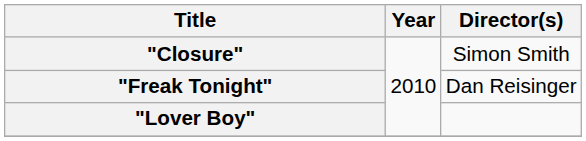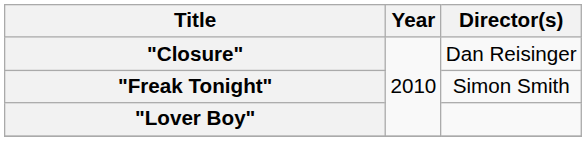(511, 53) Simon Smith -> (511, 53) Dan Reisinger
(511, 86) Dan Reisinger -> (511, 86) Simon Smith
